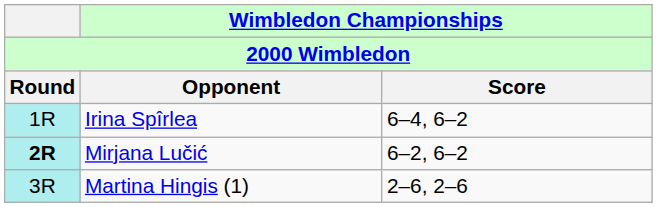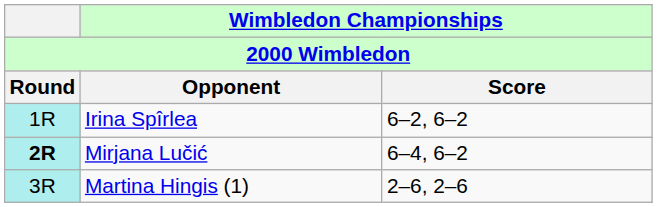(427, 119) 6–4, 6–2 -> (427, 119) 6–2, 6–2
(427, 152) 6–2, 6–2 -> (427, 152) 6–4, 6–2
